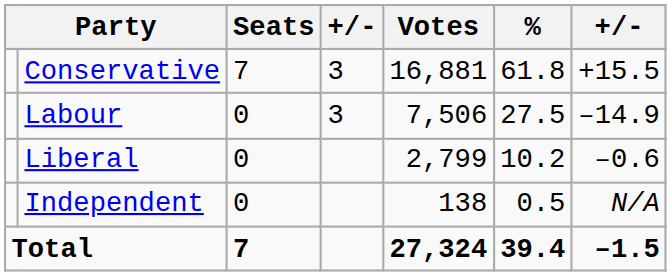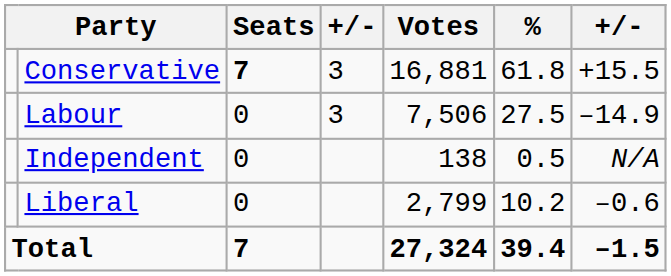(241, 71) normal -> (241, 71) bold
rows swapped: (82, 160) <-> (114, 204)
